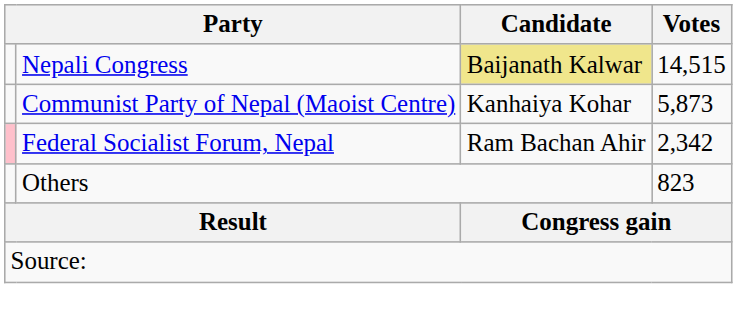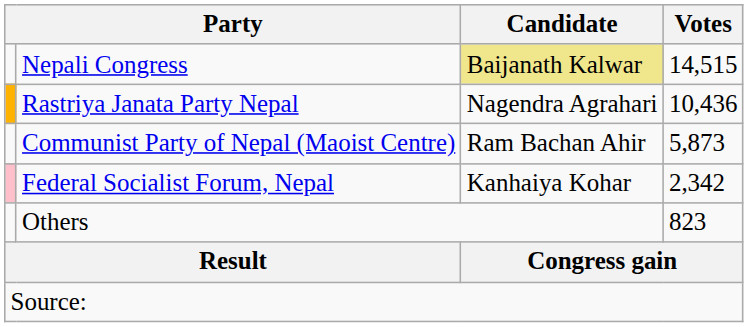+ row: (160, 103)
(549, 103) Kanhaiya Kohar -> (556, 143) Ram Bachan Ahir
(556, 143) Ram Bachan Ahir -> (549, 182) Kanhaiya Kohar
